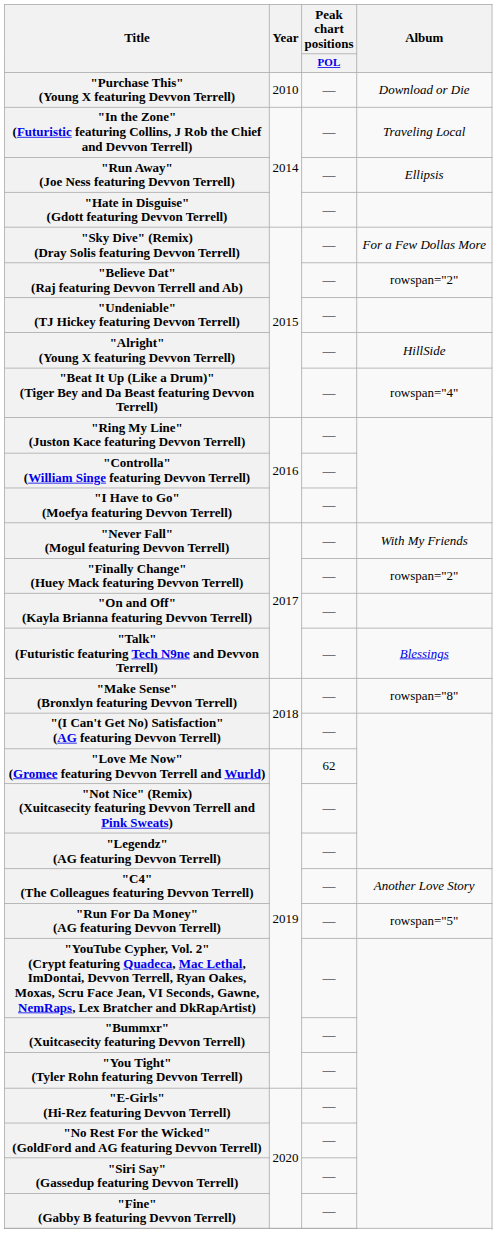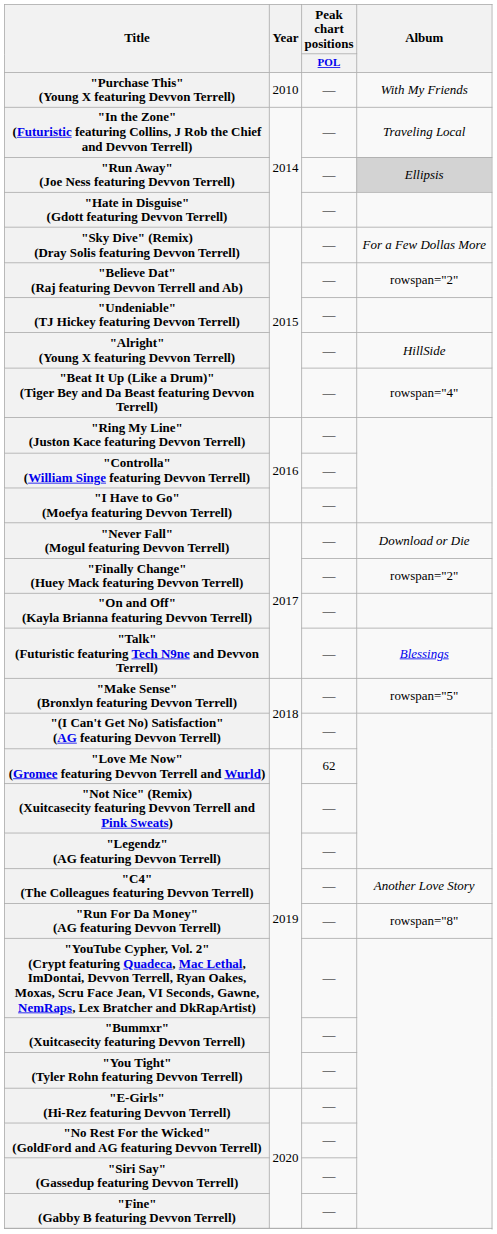(424, 89) Download or Die -> (424, 89) With My Friends
(424, 174) no background -> (424, 174) lightgrey background
(424, 540) With My Friends -> (424, 540) Download or Die
(424, 695) rowspan="8" -> (424, 695) rowspan="5"
(424, 921) rowspan="5" -> (424, 921) rowspan="8"
